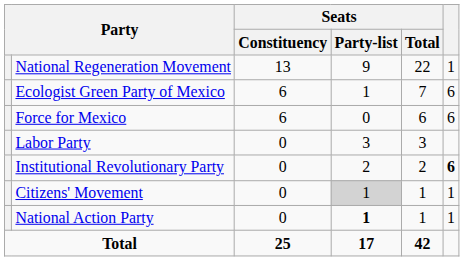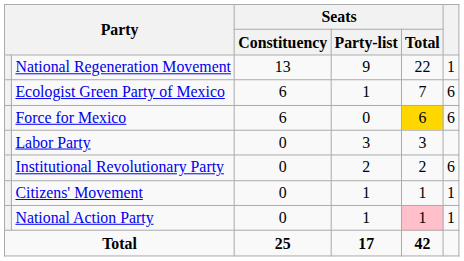(422, 117) no background -> (422, 117) gold background
(451, 167) bold -> (451, 167) normal
(366, 192) lightgrey background -> (366, 192) no background
(366, 218) bold -> (366, 218) normal
(422, 218) no background -> (422, 218) pink background
